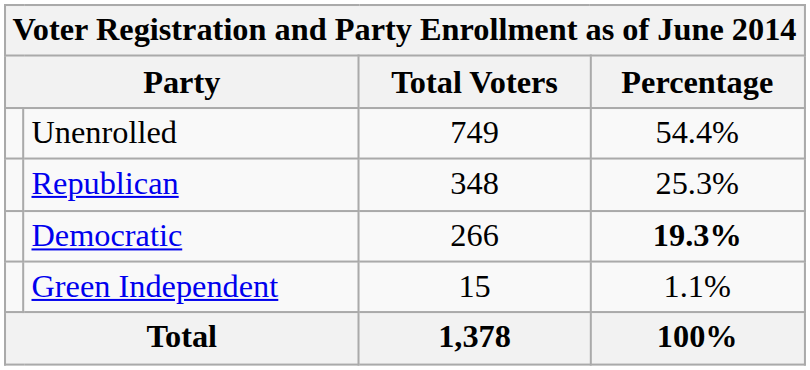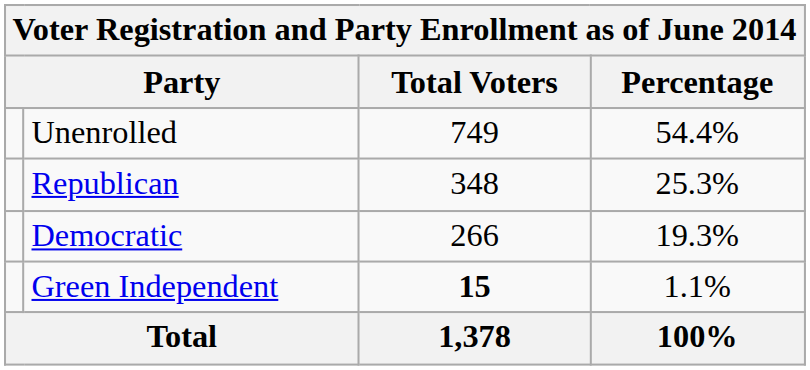(697, 235) bold -> (697, 235) normal
(475, 286) normal -> (475, 286) bold
